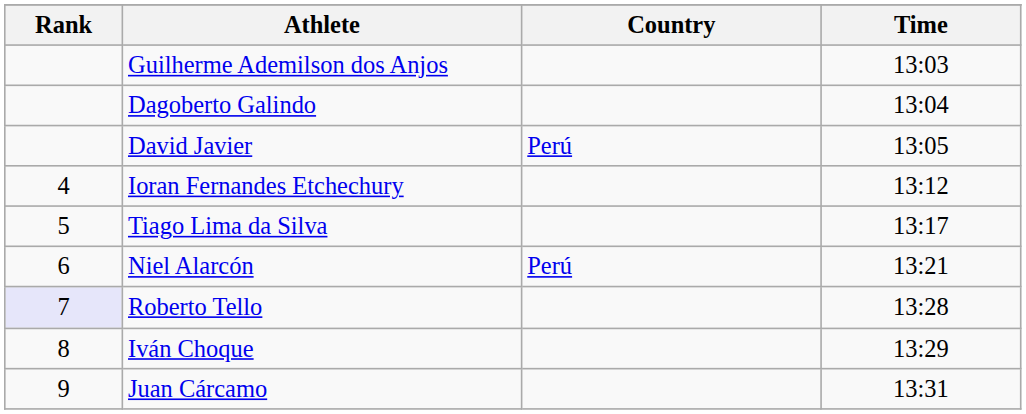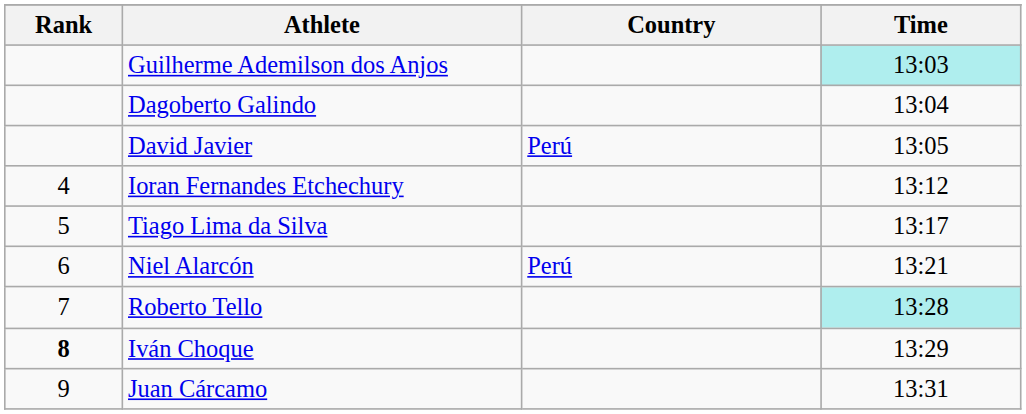(921, 65) no background -> (921, 65) paleturquoise background
(64, 307) lavender background -> (64, 307) no background
(921, 307) no background -> (921, 307) paleturquoise background
(64, 347) normal -> (64, 347) bold
